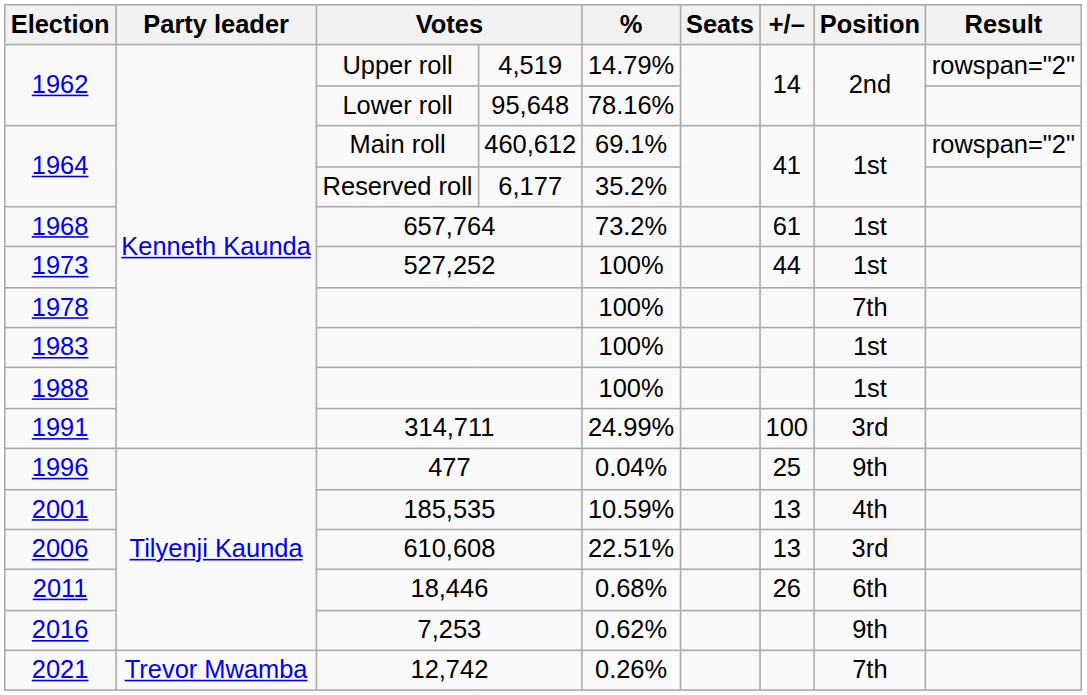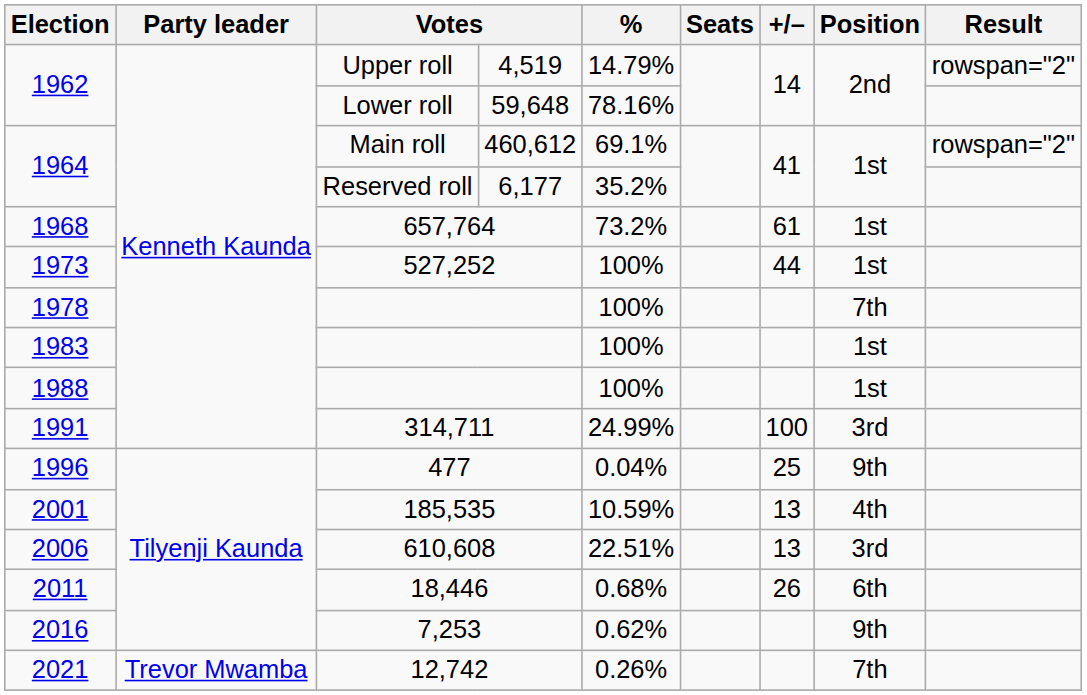(530, 105) 95,648 -> (530, 105) 59,648
